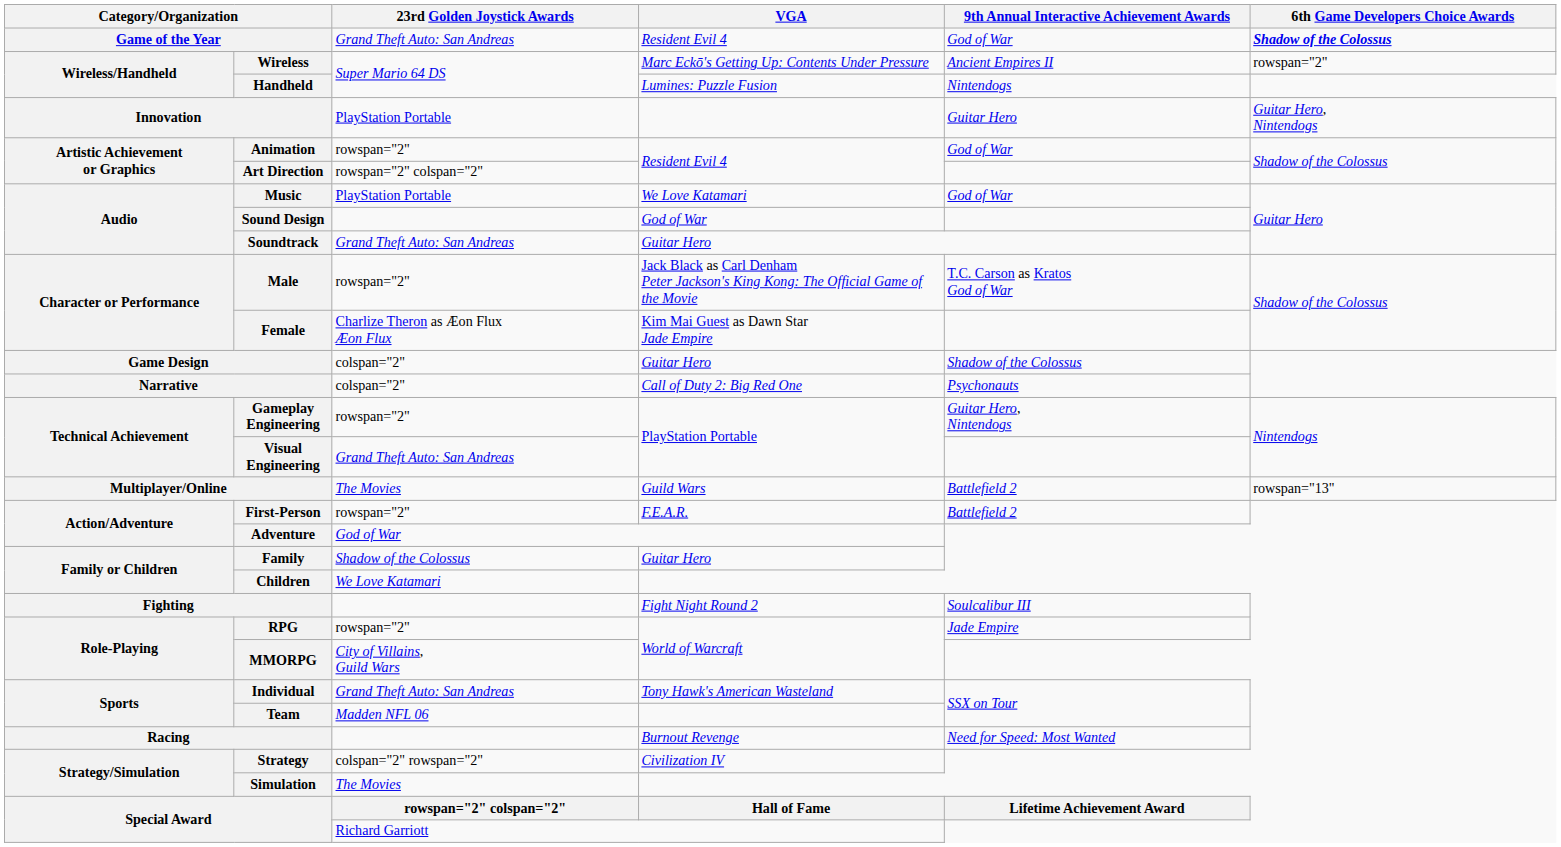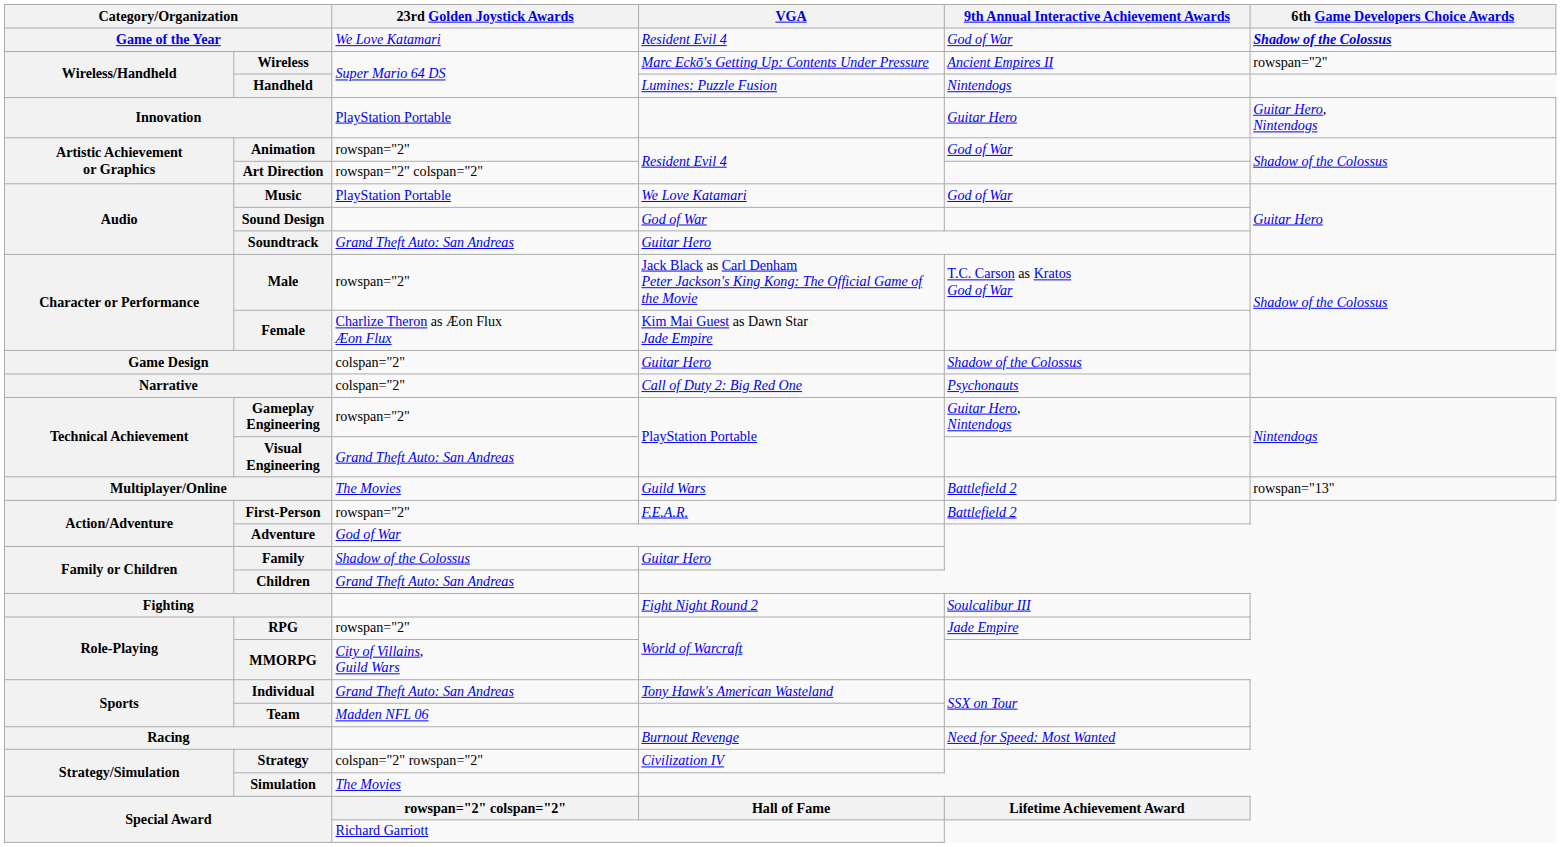(425, 39) Grand Theft Auto: San Andreas -> (388, 39) We Love Katamari
(388, 581) We Love Katamari -> (425, 581) Grand Theft Auto: San Andreas
